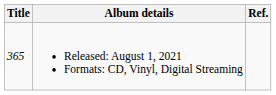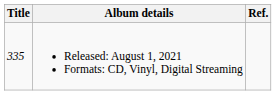(16, 56) 365 -> (16, 56) 335
